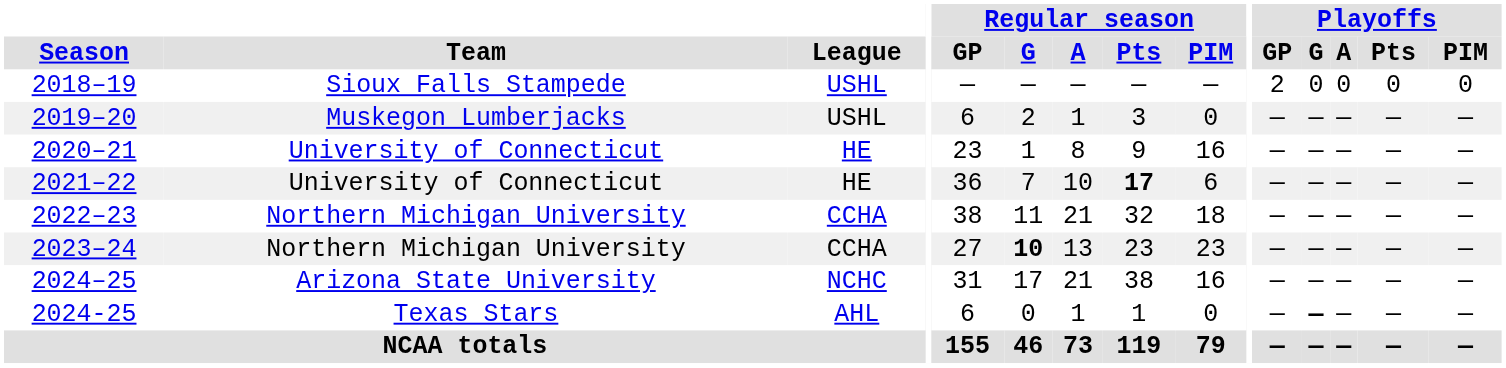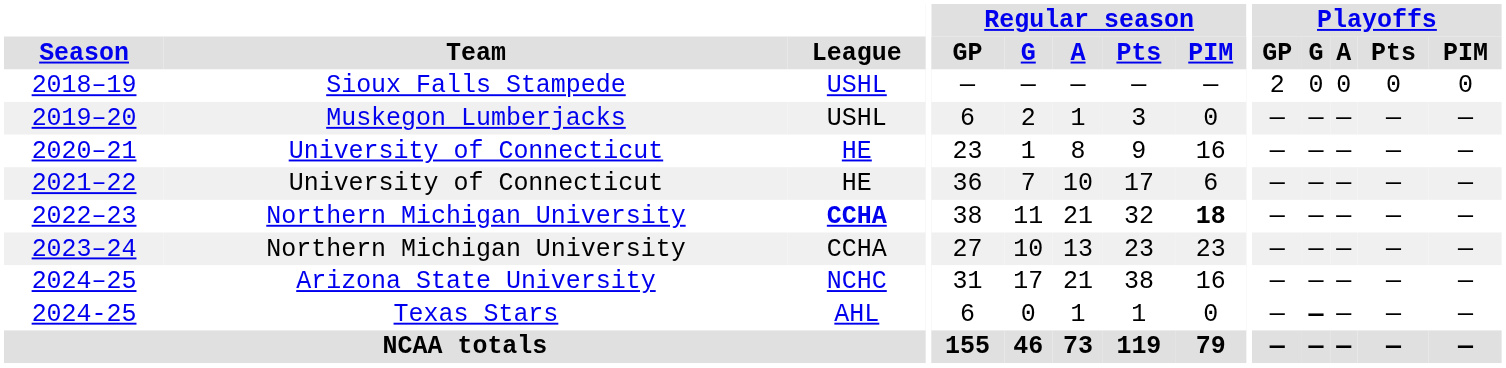(1139, 184) bold -> (1139, 184) normal
(857, 216) normal -> (857, 216) bold
(1211, 216) normal -> (1211, 216) bold
(1028, 249) bold -> (1028, 249) normal
